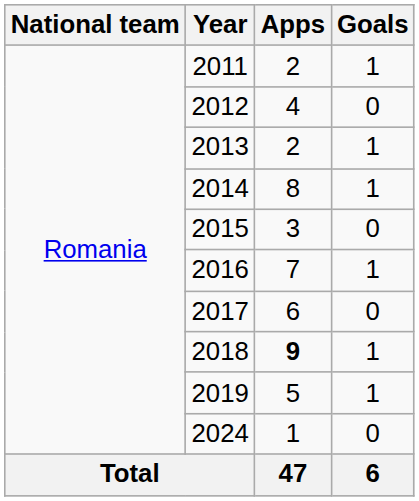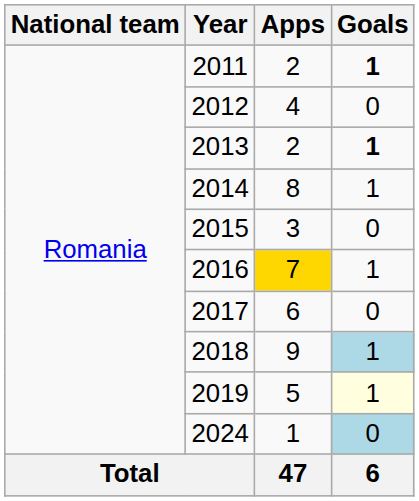(373, 65) normal -> (373, 65) bold
(373, 147) normal -> (373, 147) bold
(293, 270) no background -> (293, 270) gold background
(293, 351) bold -> (293, 351) normal
(373, 351) no background -> (373, 351) lightblue background
(373, 392) no background -> (373, 392) lightyellow background
(373, 433) no background -> (373, 433) lightblue background
